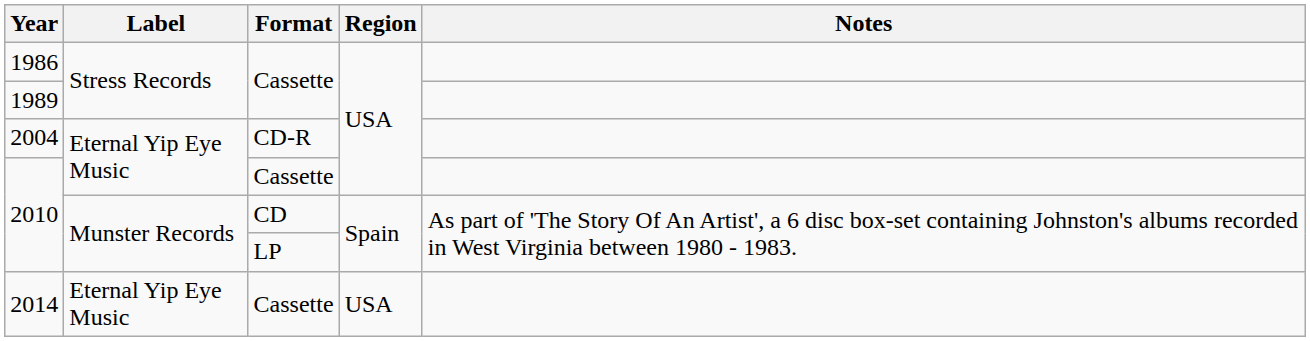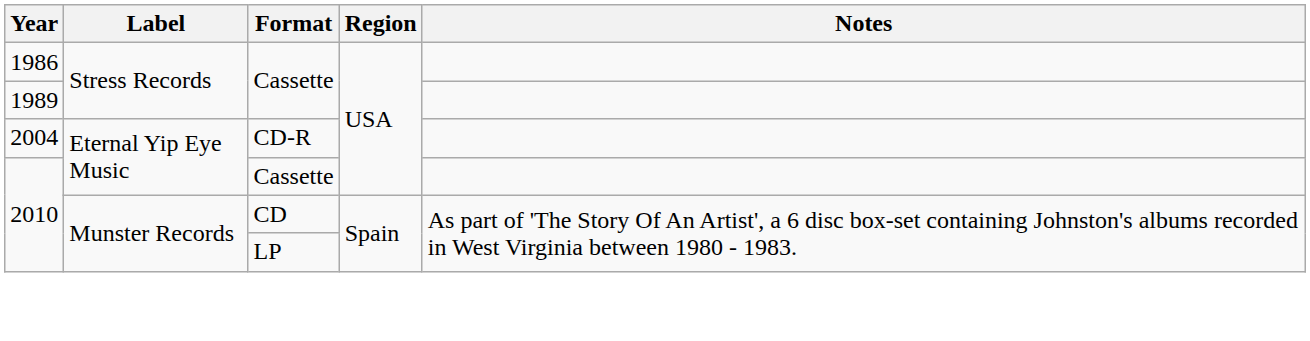- row: (34, 303)
